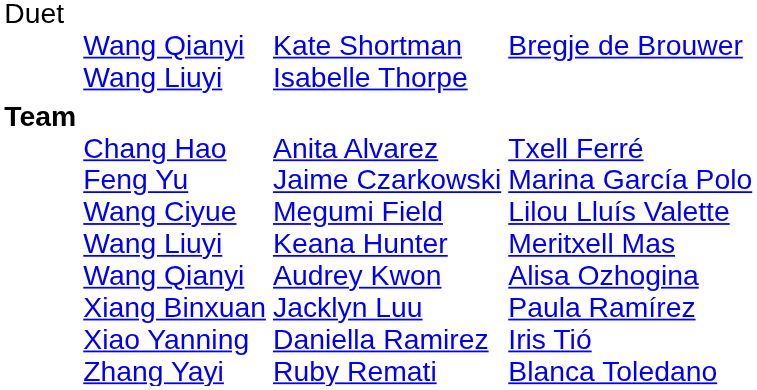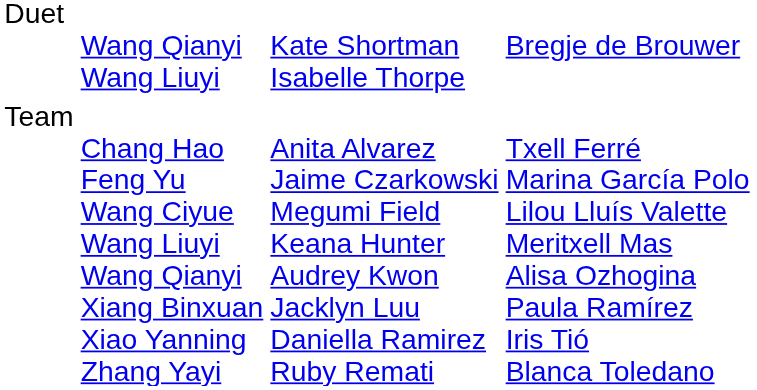(40, 116) bold -> (39, 116) normal
